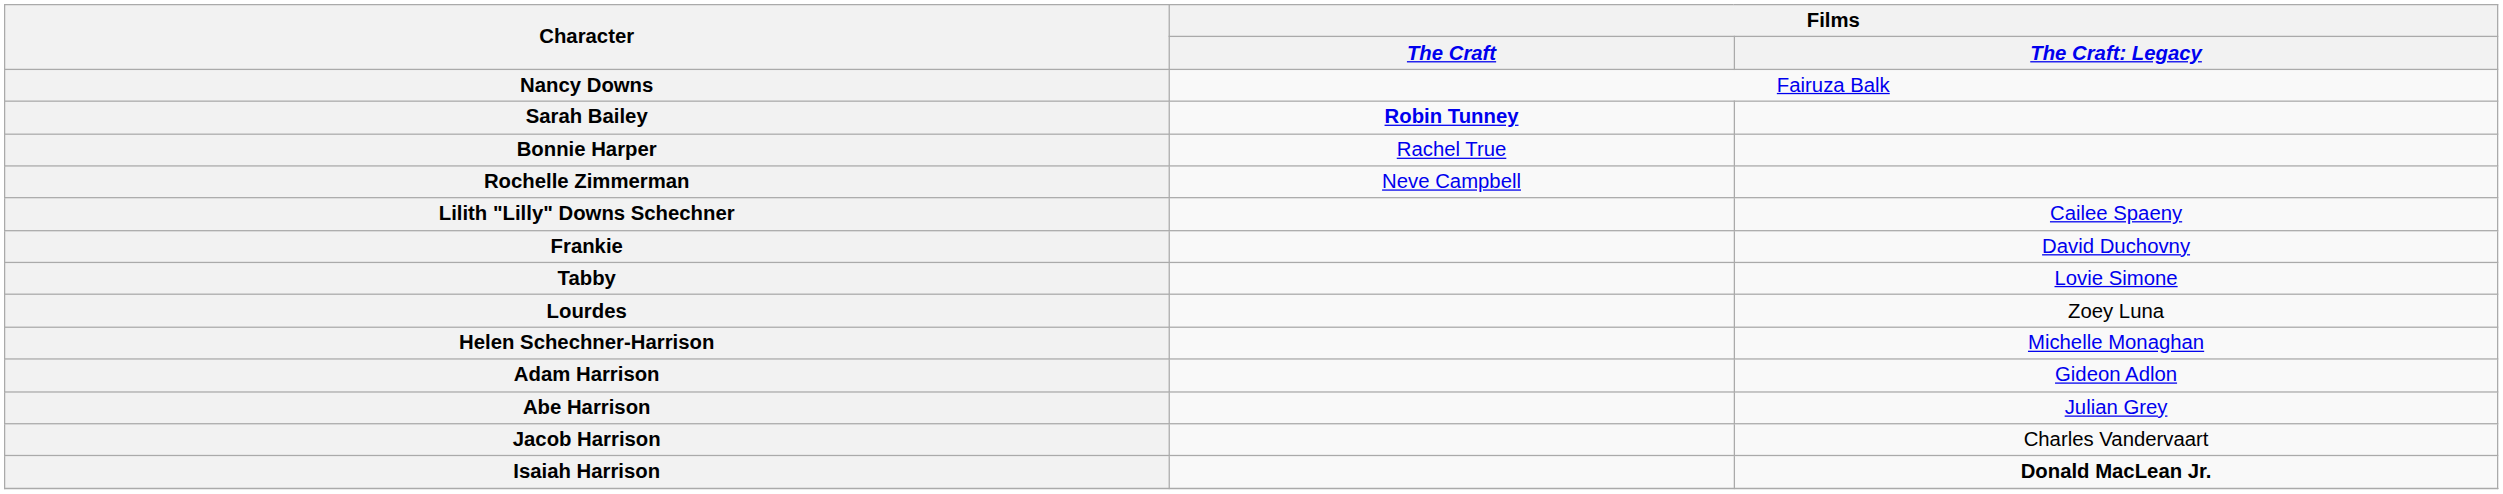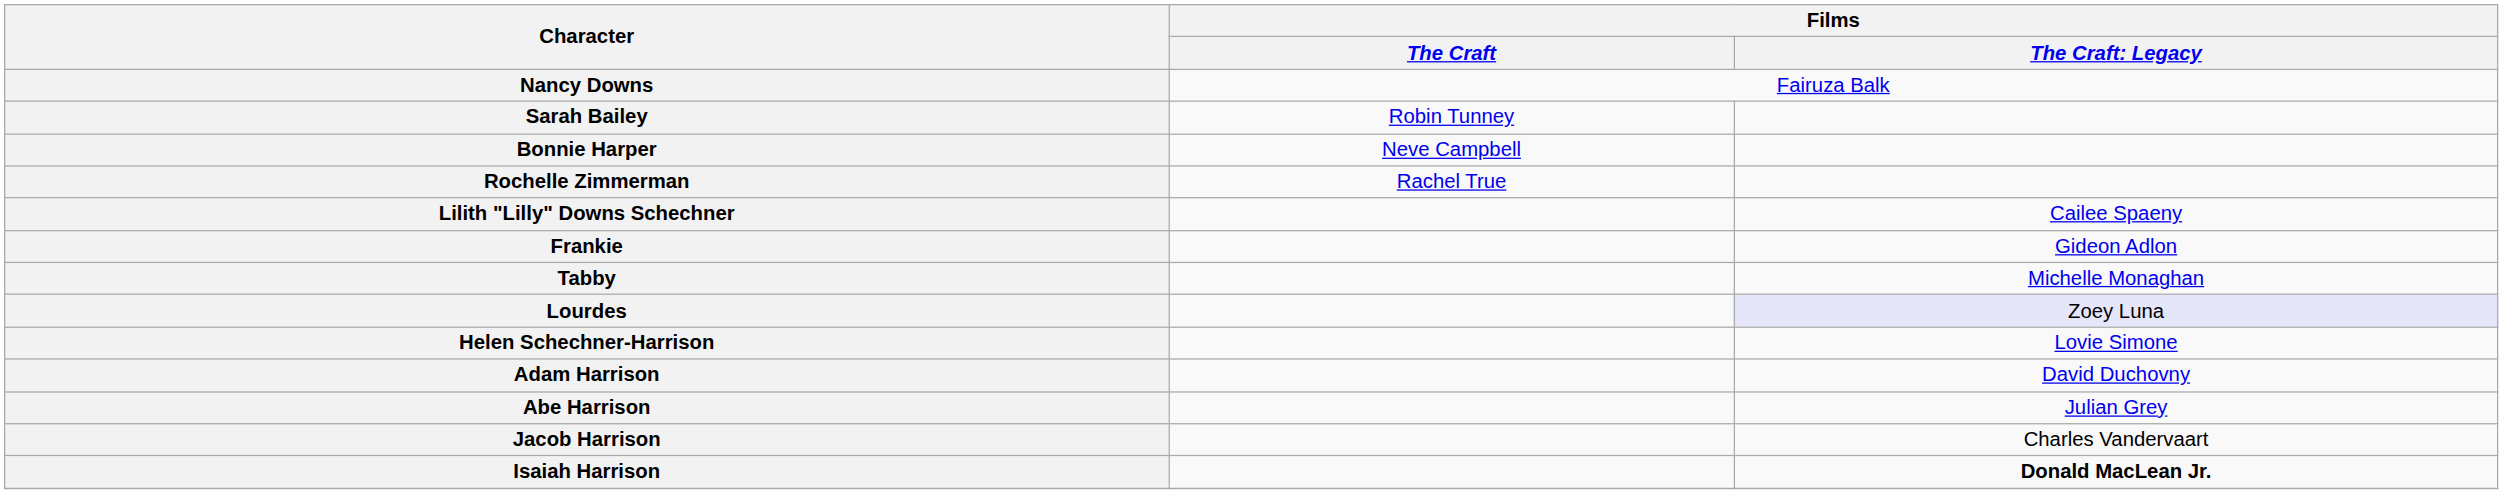(1452, 117) bold -> (1452, 117) normal
(1452, 149) Rachel True -> (1452, 149) Neve Campbell
(1452, 181) Neve Campbell -> (1452, 181) Rachel True
(2116, 246) David Duchovny -> (2116, 246) Gideon Adlon
(2116, 278) Lovie Simone -> (2116, 278) Michelle Monaghan
(2116, 310) no background -> (2116, 310) lavender background
(2116, 342) Michelle Monaghan -> (2116, 342) Lovie Simone
(2116, 375) Gideon Adlon -> (2116, 375) David Duchovny
